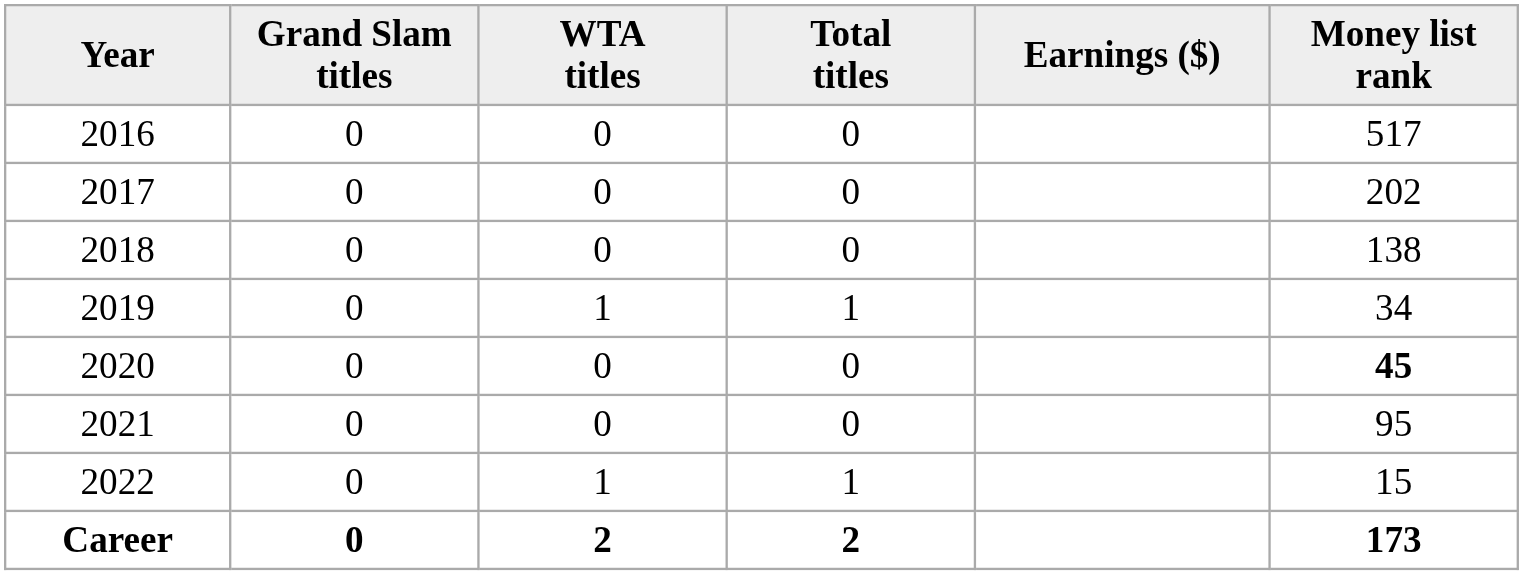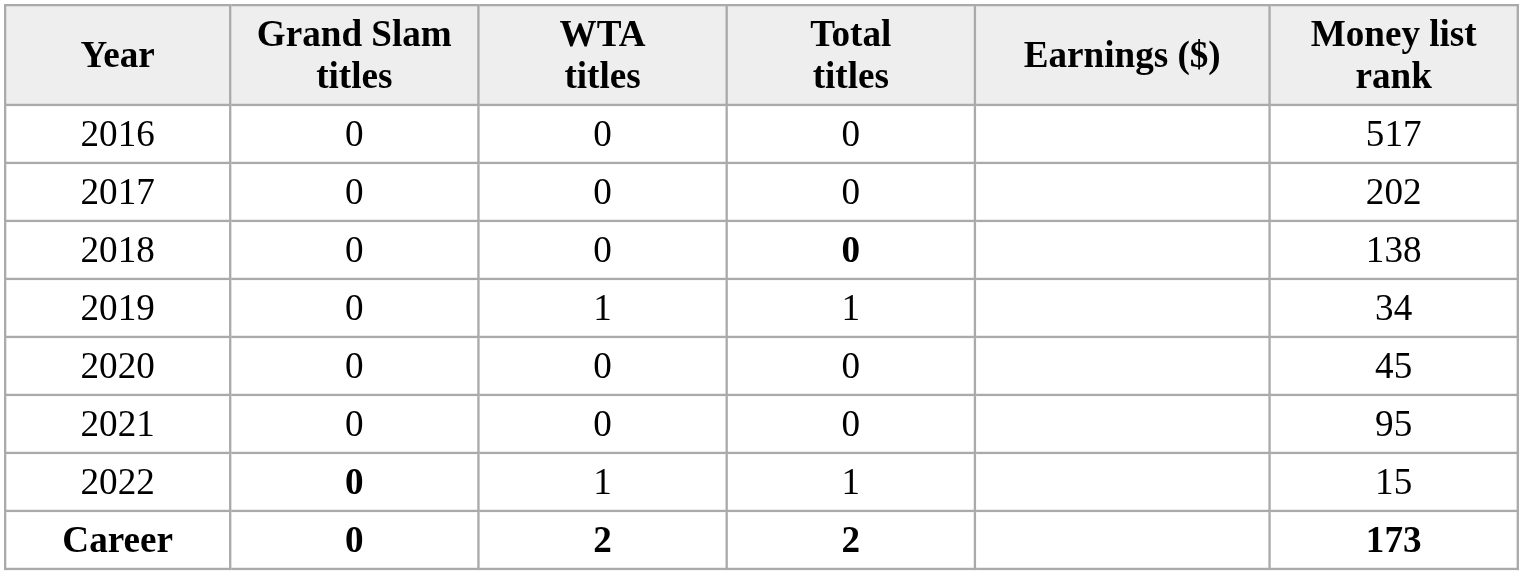(851, 249) normal -> (851, 249) bold
(1394, 365) bold -> (1394, 365) normal
(354, 481) normal -> (354, 481) bold
